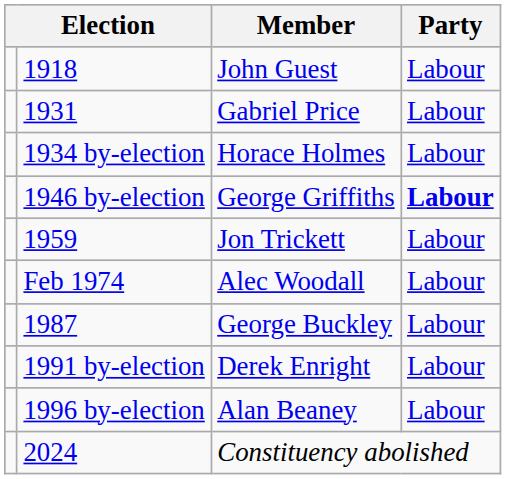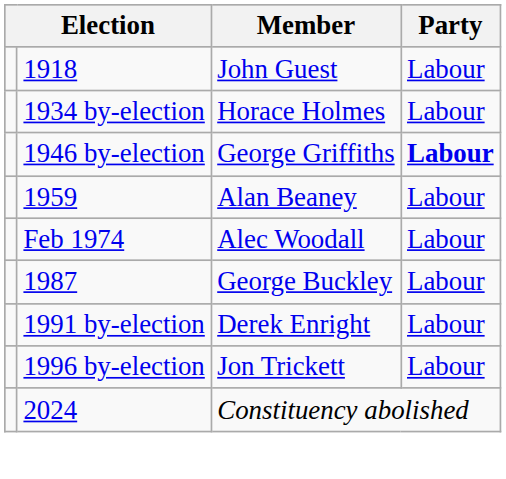- row: (50, 111)
(281, 238) Jon Trickett -> (287, 196) Alan Beaney
(287, 409) Alan Beaney -> (281, 366) Jon Trickett
